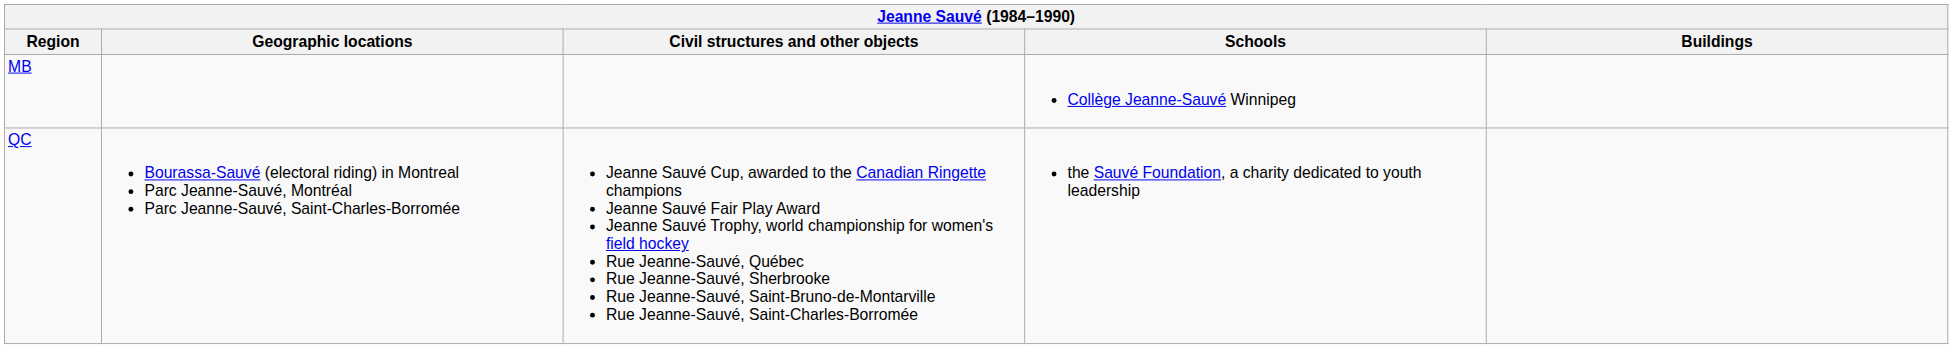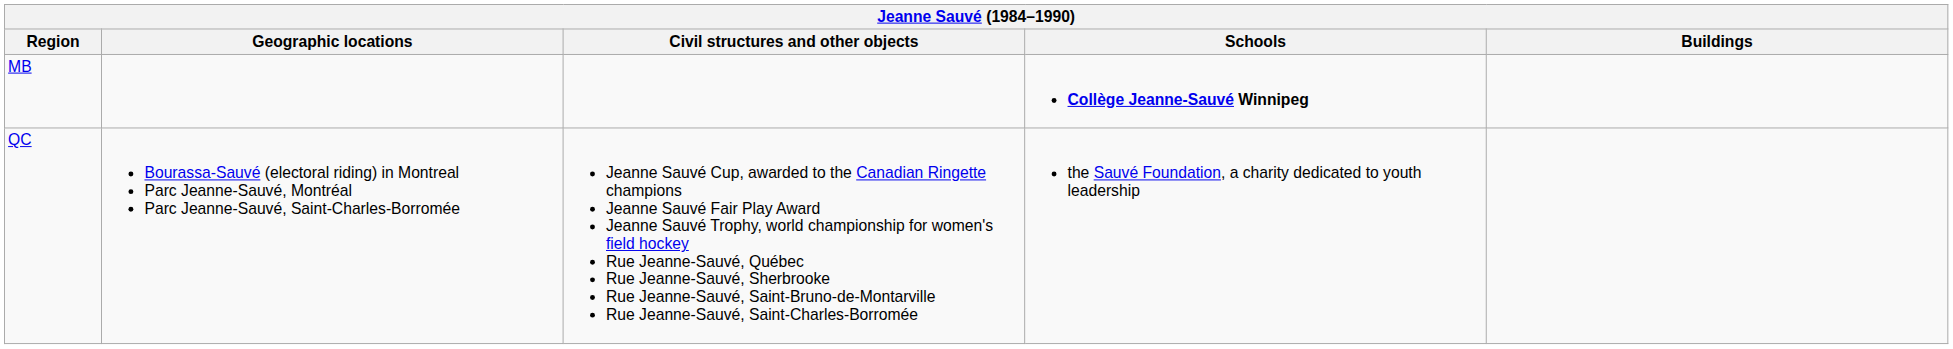(1255, 100) normal -> (1255, 100) bold
